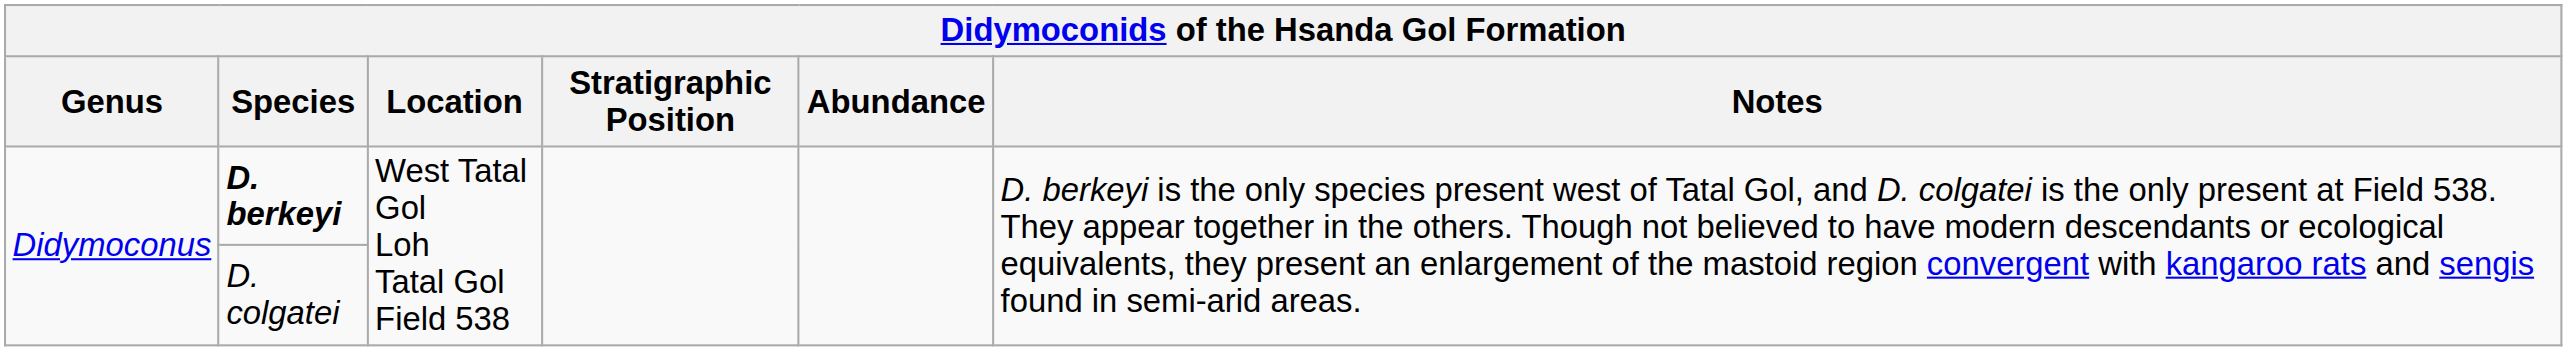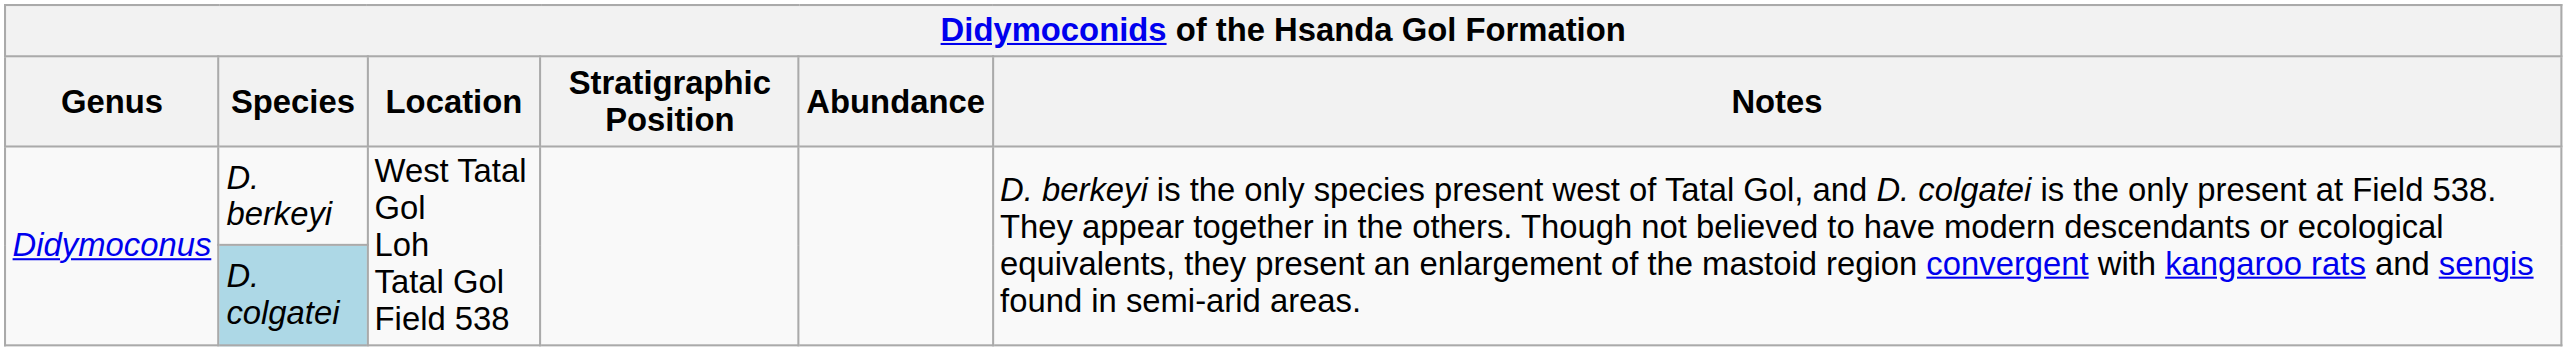(284, 195) bold -> (279, 195) normal
(283, 295) no background -> (283, 295) lightblue background
